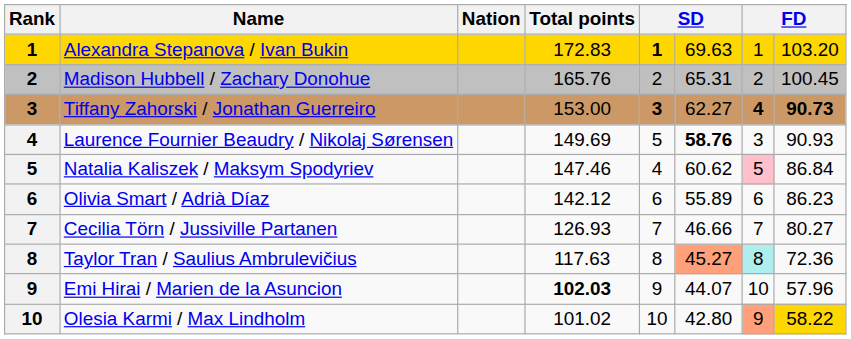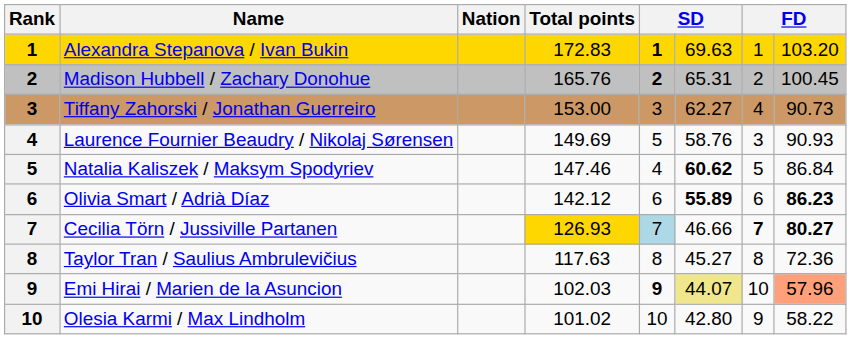(657, 79) normal -> (657, 79) bold
(657, 109) bold -> (657, 109) normal
(758, 109) bold -> (758, 109) normal
(810, 109) bold -> (810, 109) normal
(709, 139) bold -> (709, 139) normal
(709, 169) normal -> (709, 169) bold
(758, 169) pink background -> (758, 169) no background
(709, 199) normal -> (709, 199) bold
(810, 199) normal -> (810, 199) bold
(582, 229) no background -> (582, 229) gold background
(657, 229) no background -> (657, 229) lightblue background
(758, 229) normal -> (758, 229) bold
(810, 229) normal -> (810, 229) bold
(709, 259) lightsalmon background -> (709, 259) no background
(758, 259) paleturquoise background -> (758, 259) no background
(582, 288) bold -> (582, 288) normal
(657, 288) normal -> (657, 288) bold
(709, 288) no background -> (709, 288) khaki background
(810, 288) no background -> (810, 288) lightsalmon background
(758, 318) lightsalmon background -> (758, 318) no background
(810, 318) gold background -> (810, 318) no background
